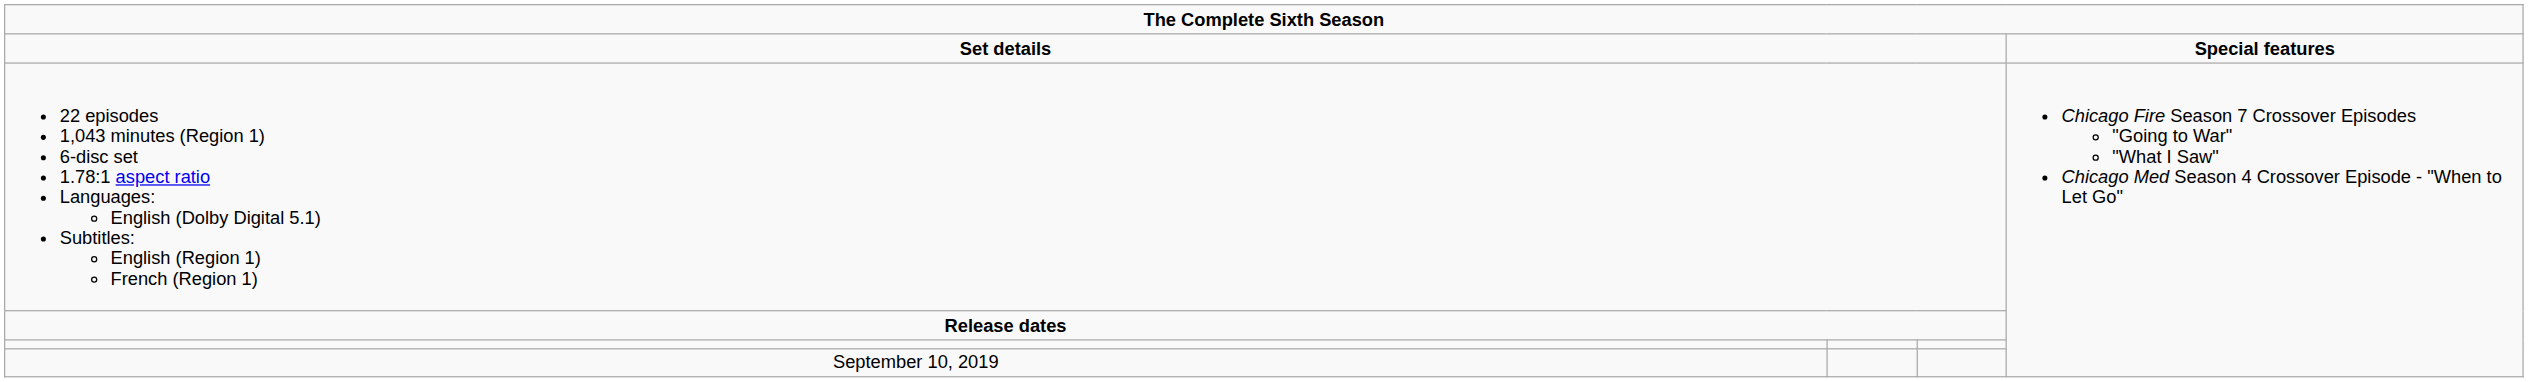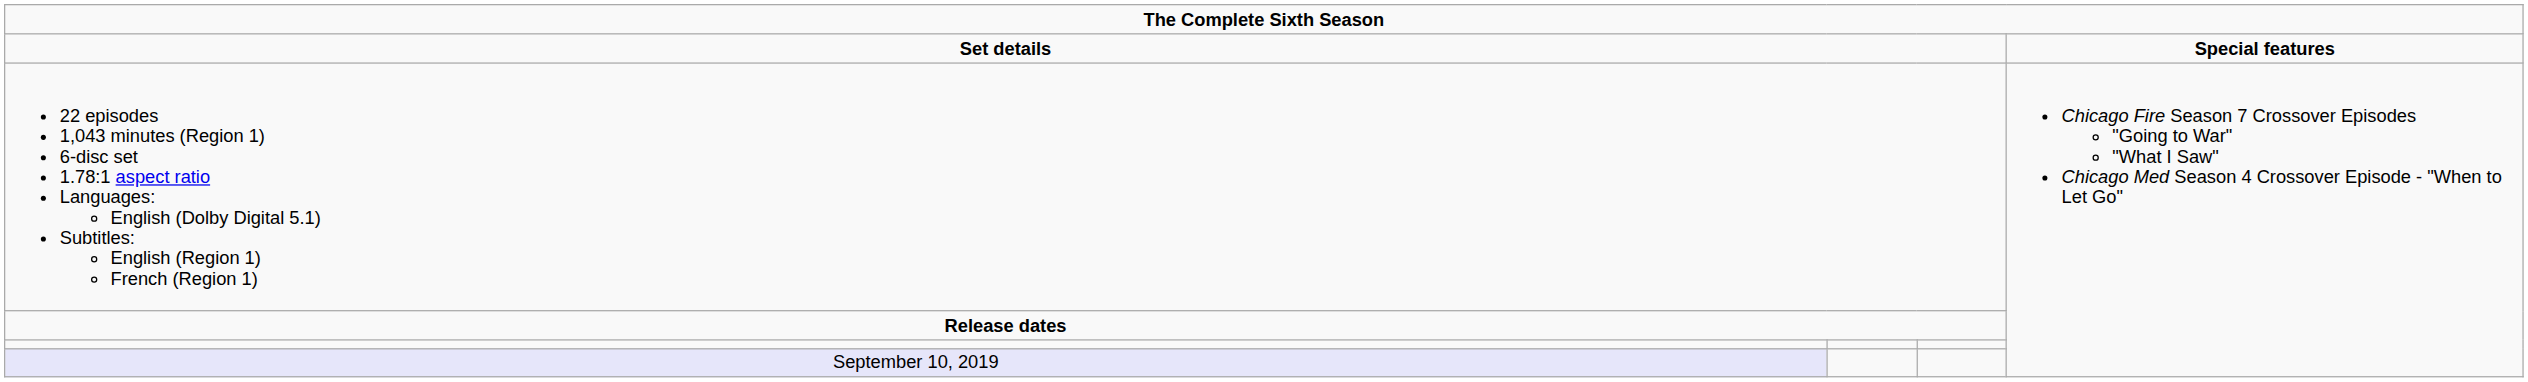(916, 363) no background -> (916, 363) lavender background
